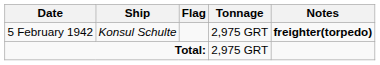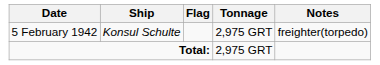(323, 32) bold -> (323, 32) normal
